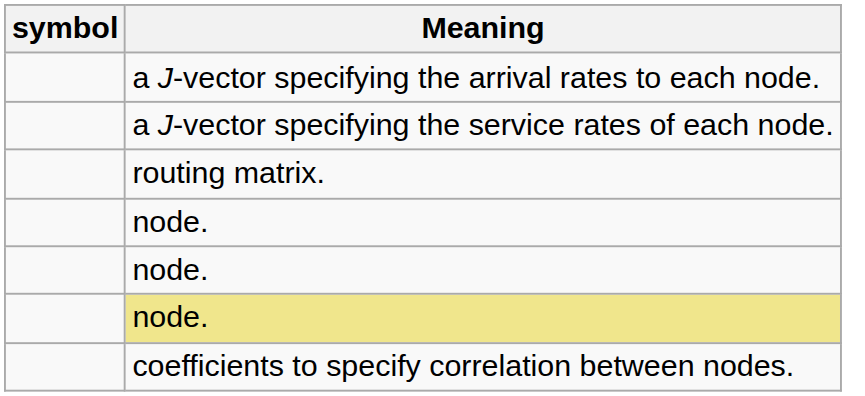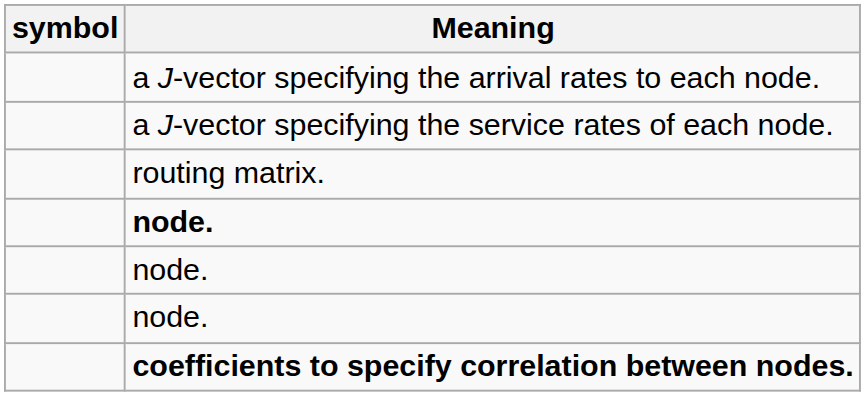(170, 221) normal -> (173, 221) bold
(170, 317) khaki background -> (170, 317) no background
(463, 366) normal -> (493, 366) bold
